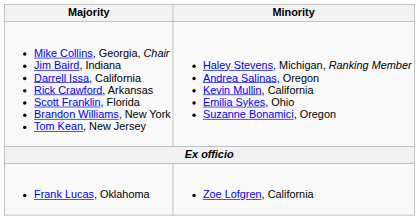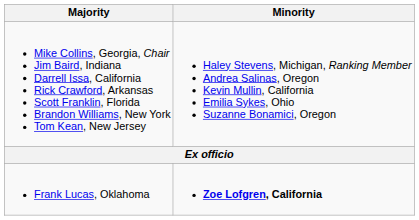(294, 195) normal -> (294, 195) bold
